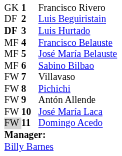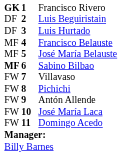(11, 7) normal -> (12, 7) bold
(11, 31) bold -> (11, 31) normal
(11, 65) normal -> (12, 65) bold
(12, 123) lightgrey background -> (12, 123) no background
